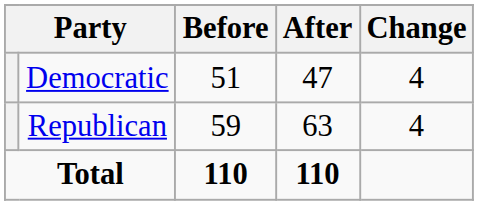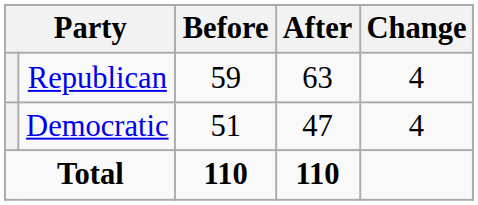rows swapped: (97, 125) <-> (97, 77)
